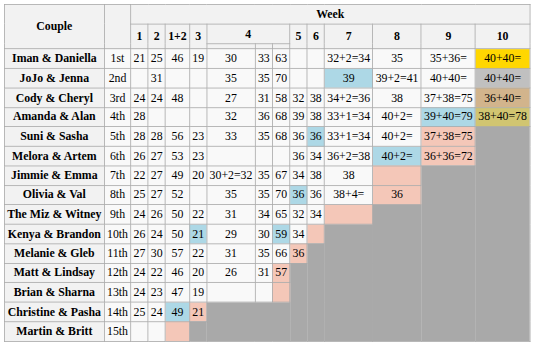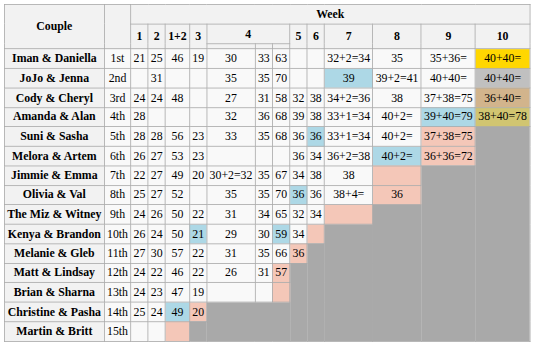(198, 273) 20 -> (198, 273) 22
(198, 312) 21 -> (198, 312) 20
